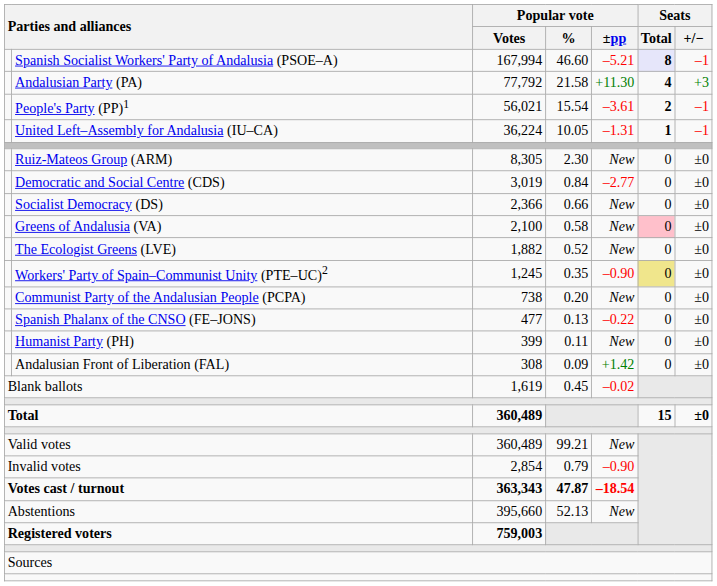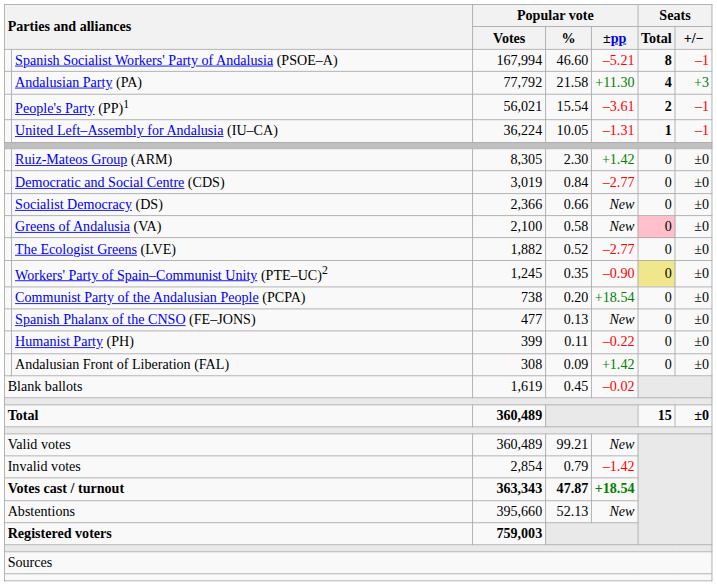(668, 60) lavender background -> (668, 60) no background
(622, 159) New -> (618, 159) +1.42
(622, 249) New -> (619, 249) –2.77
(622, 297) New -> (615, 297) +18.54
(619, 320) –0.22 -> (622, 320) New
(622, 342) New -> (619, 342) –0.22
(619, 467) –0.90 -> (619, 467) –1.42
(615, 489) –18.54 -> (615, 489) +18.54
